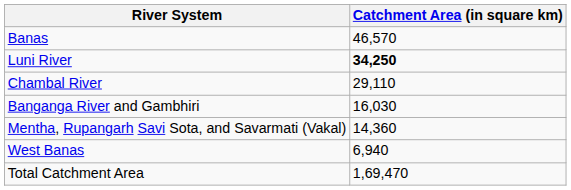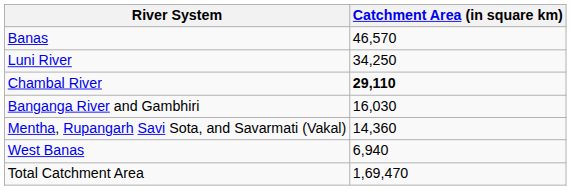(375, 60) bold -> (375, 60) normal
(374, 83) normal -> (374, 83) bold
